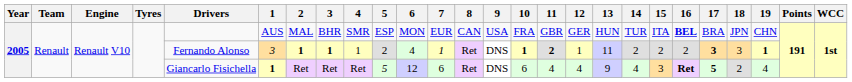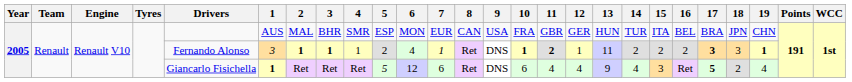(686, 32) bold -> (685, 32) normal
(686, 68) bold -> (685, 68) normal
